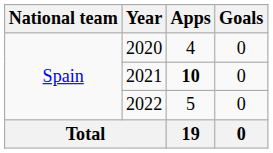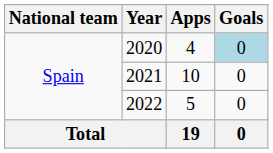(241, 47) no background -> (241, 47) lightblue background
(191, 76) bold -> (191, 76) normal
